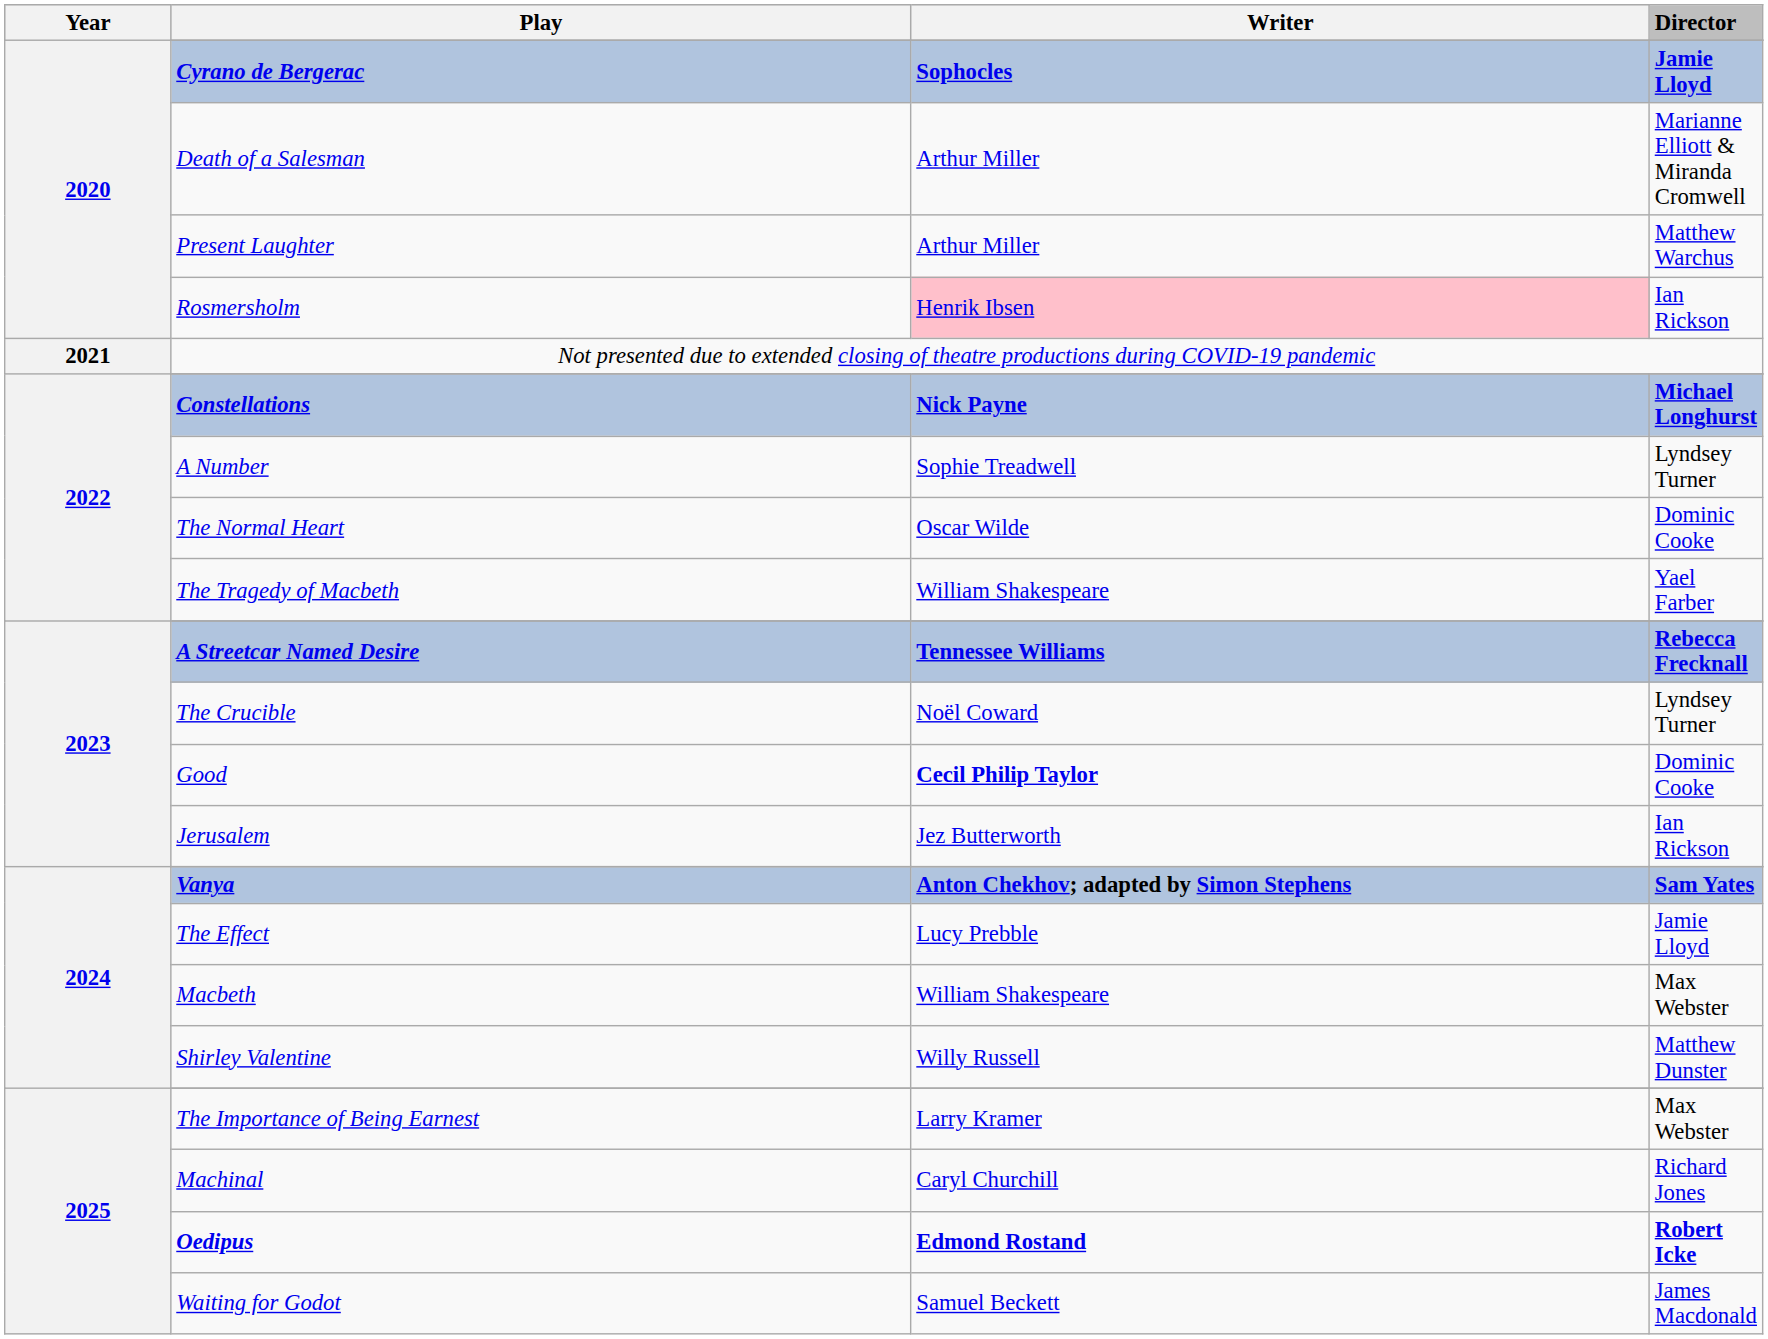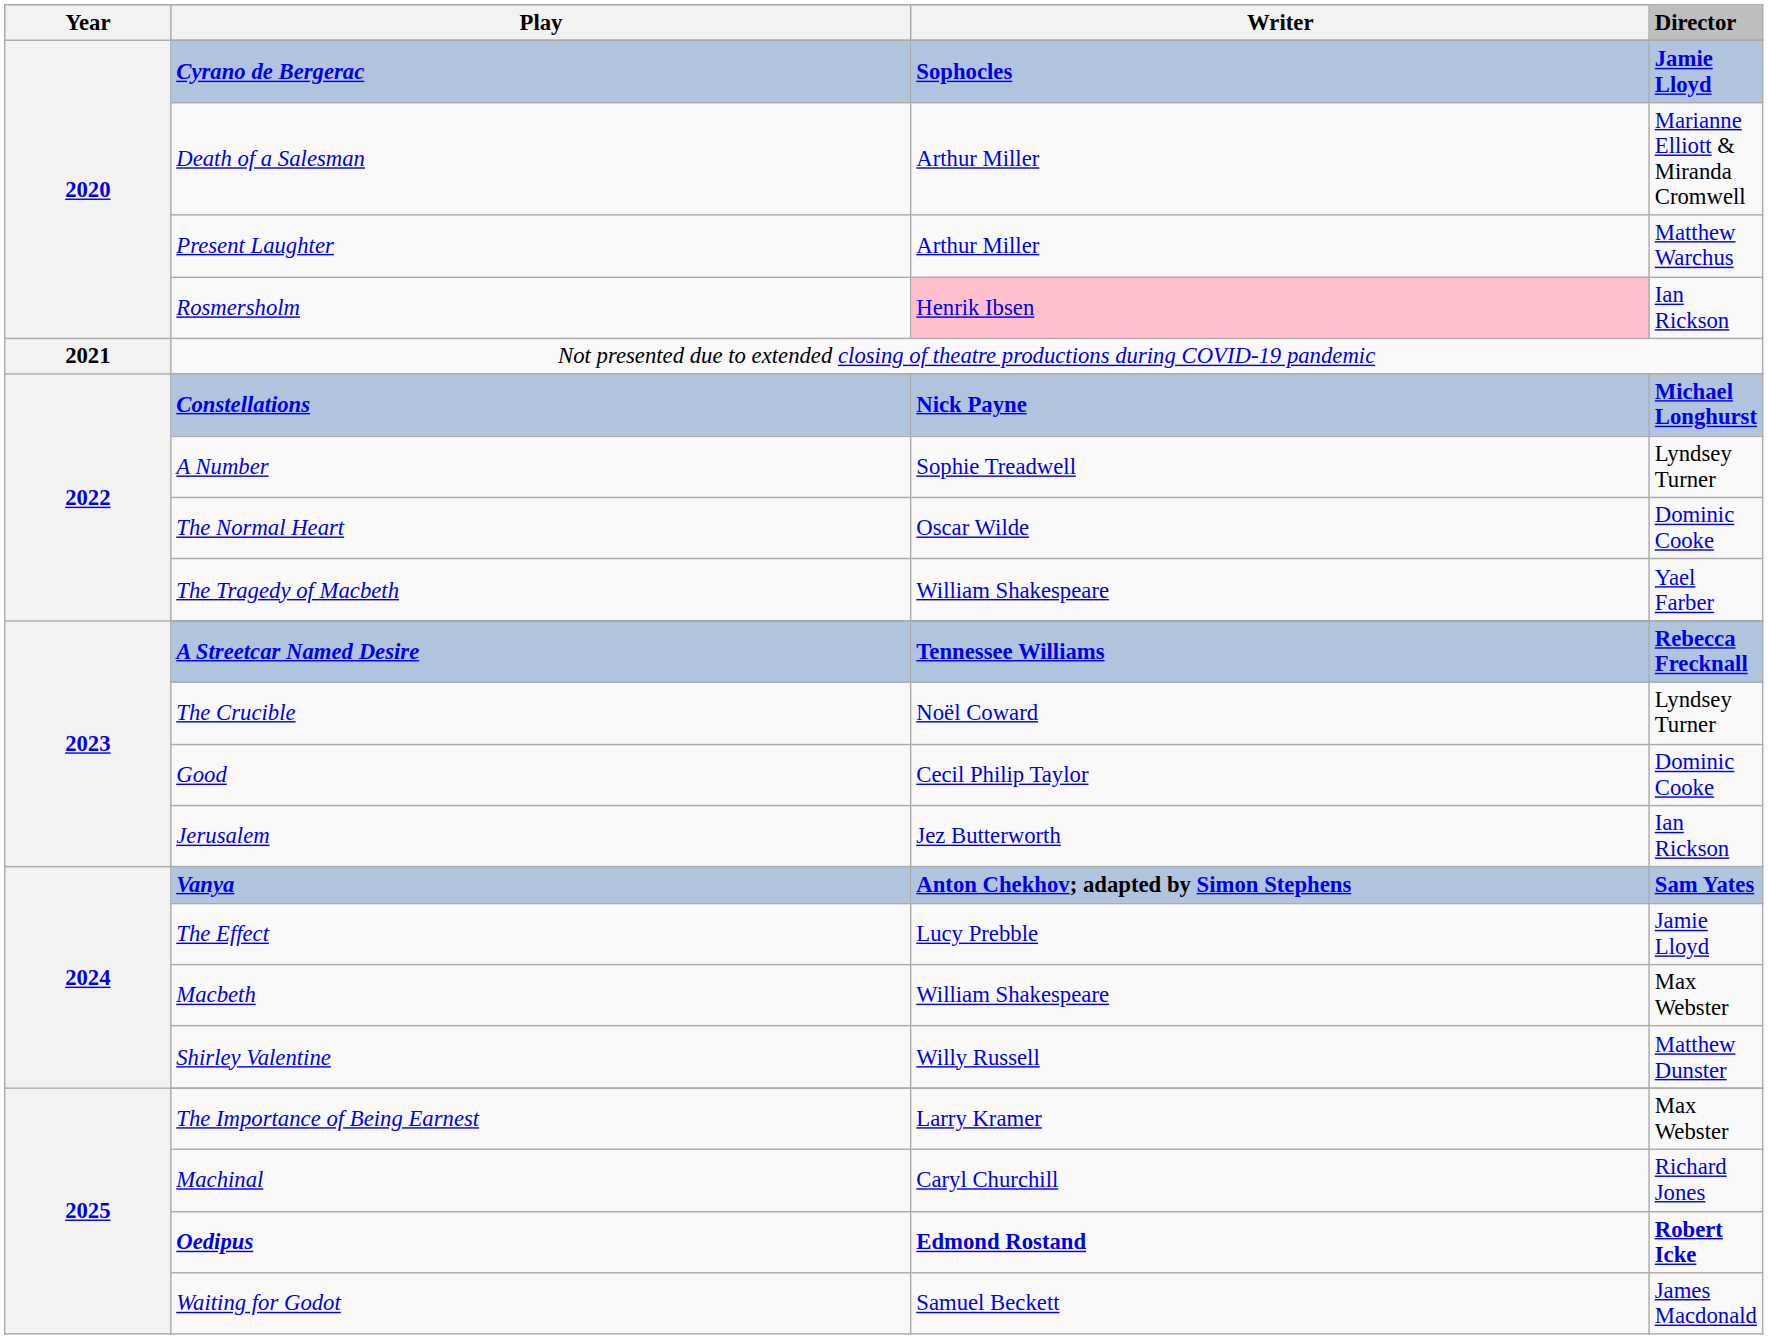(1007, 774) bold -> (1002, 774) normal
